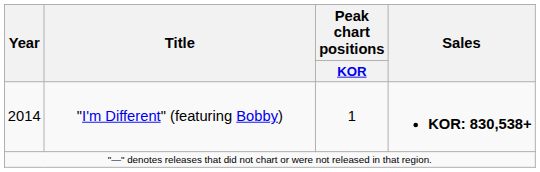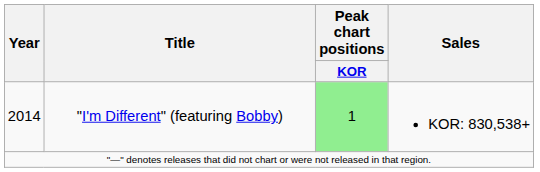(352, 116) no background -> (352, 116) lightgreen background
(461, 125) bold -> (461, 125) normal
